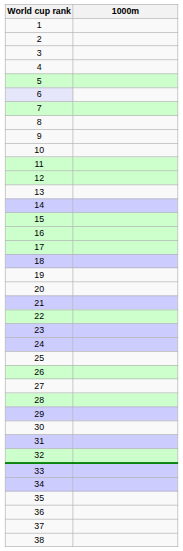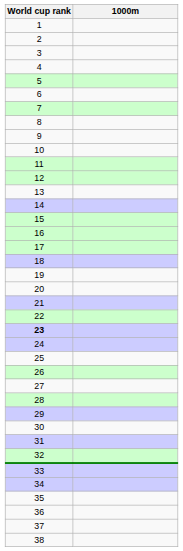(39, 95) lavender background -> (39, 95) no background
(39, 331) normal -> (39, 331) bold
